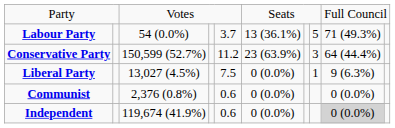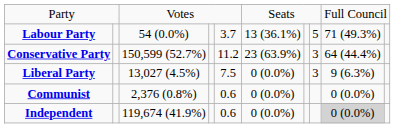(315, 73) 1 -> (315, 73) 3
